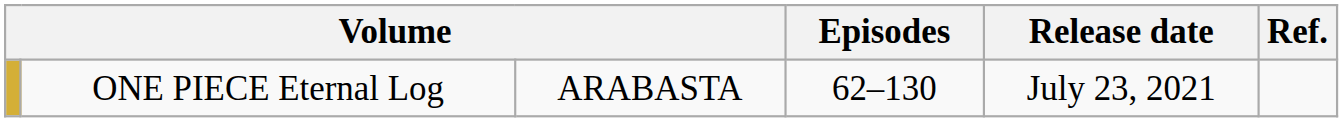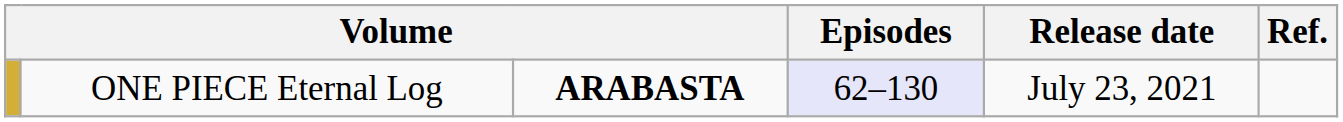(650, 87) normal -> (650, 87) bold
(884, 87) no background -> (886, 87) lavender background
